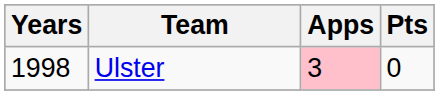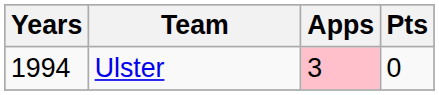(41, 68) 1998 -> (41, 68) 1994
